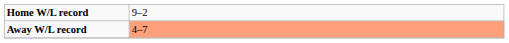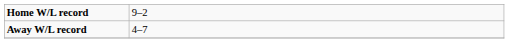(140, 29) lightsalmon background -> (140, 29) no background
